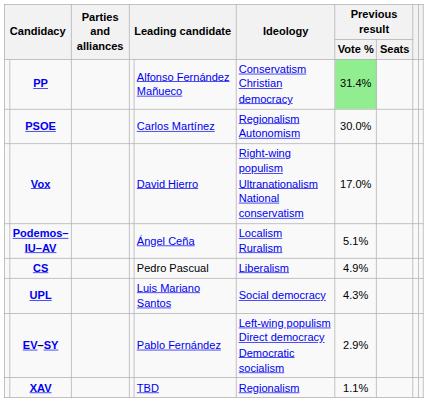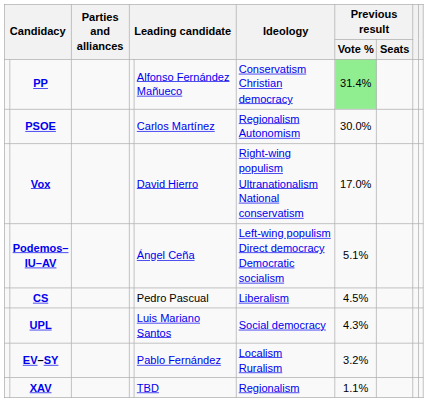(261, 241) Localism Ruralism -> (285, 256) Left-wing populism Direct democracy Democratic socialism
(356, 268) 4.9% -> (356, 298) 4.5%
(285, 345) Left-wing populism Direct democracy Democratic socialism -> (261, 360) Localism Ruralism
(356, 345) 2.9% -> (356, 360) 3.2%
